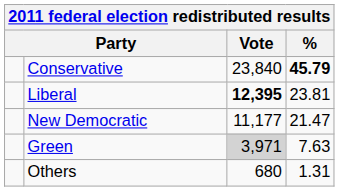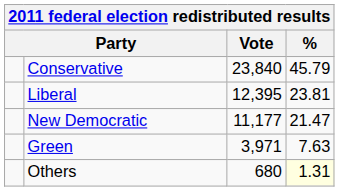(310, 69) bold -> (310, 69) normal
(257, 95) bold -> (257, 95) normal
(261, 146) lightgrey background -> (261, 146) no background
(314, 172) no background -> (314, 172) lightyellow background
